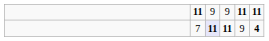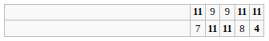(212, 28) lavender background -> (212, 28) no background
(242, 28) 9 -> (242, 28) 8
